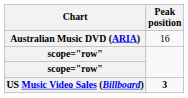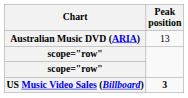(165, 38) 16 -> (165, 38) 13
